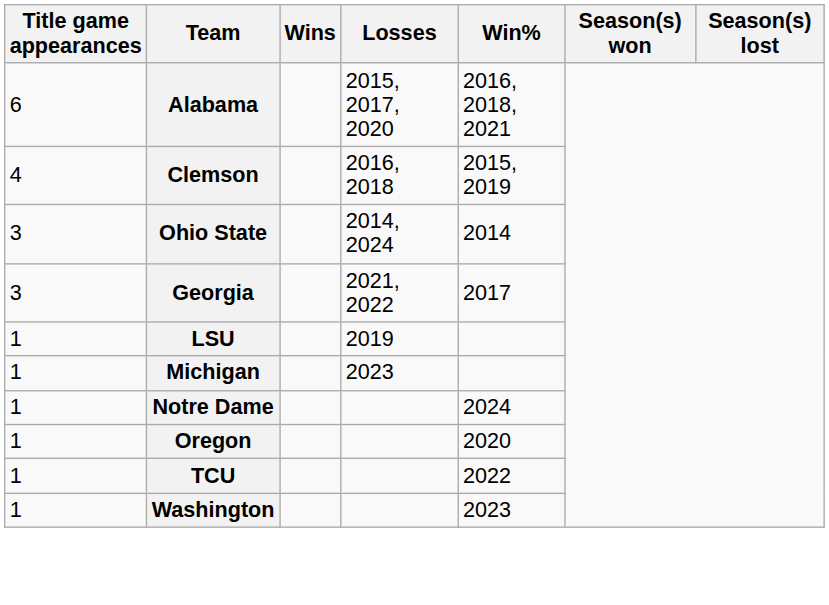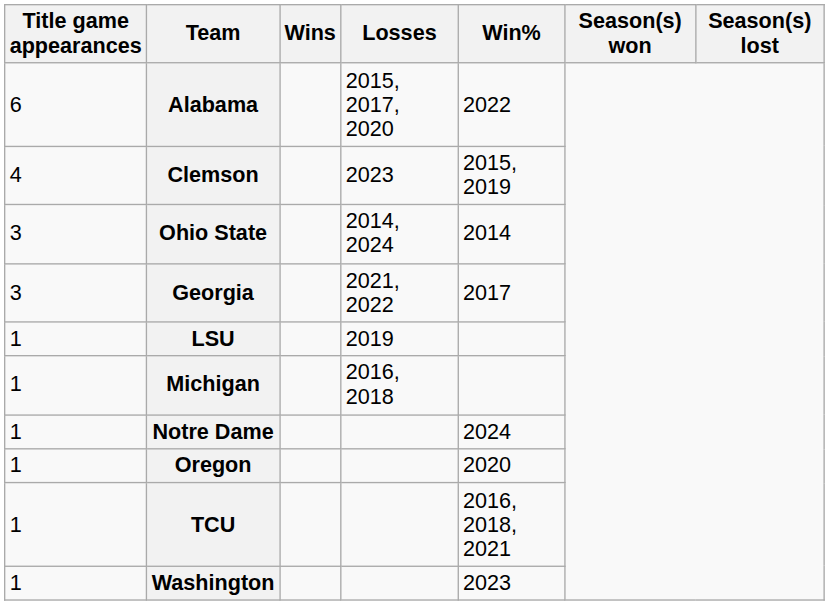(490, 104) 2016, 2018, 2021 -> (487, 104) 2022
(373, 175) 2016, 2018 -> (370, 175) 2023
(370, 372) 2023 -> (373, 385) 2016, 2018
(487, 475) 2022 -> (490, 524) 2016, 2018, 2021
